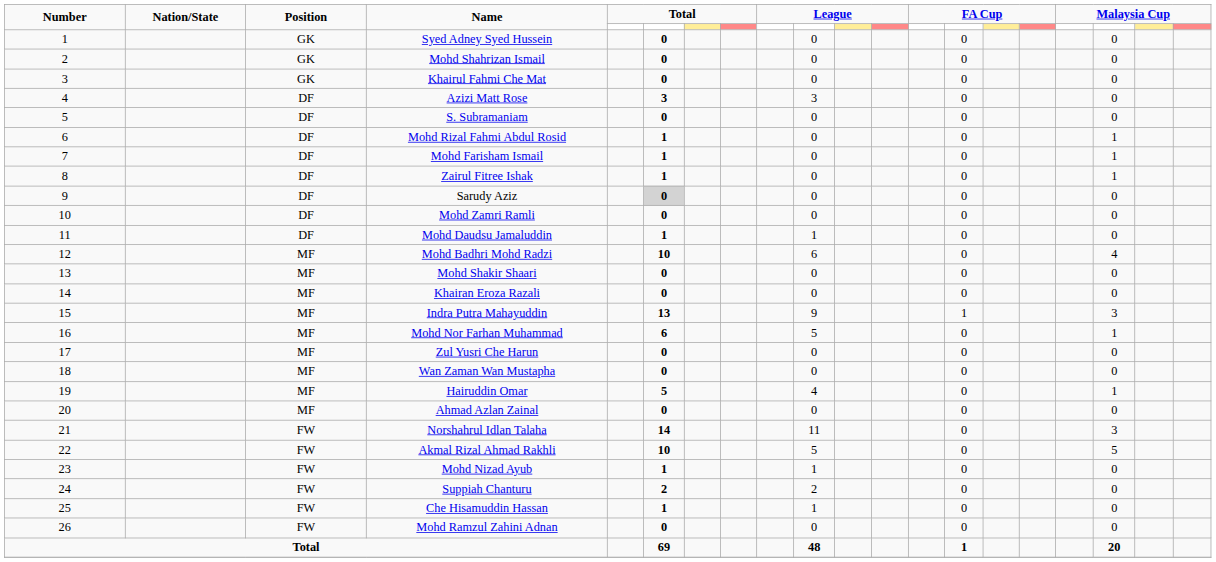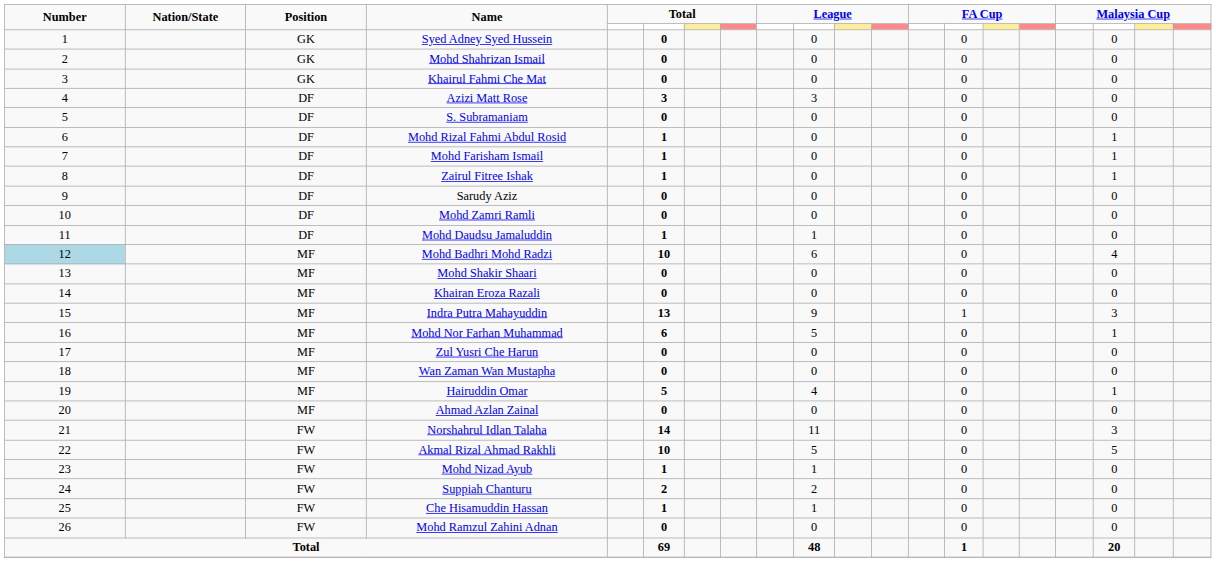(664, 195) lightgrey background -> (664, 195) no background
(65, 254) no background -> (65, 254) lightblue background
